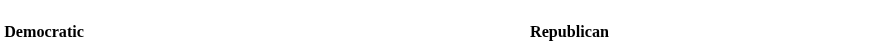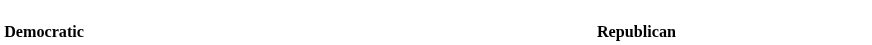columns swapped: (864, 10) <-> (570, 10)
